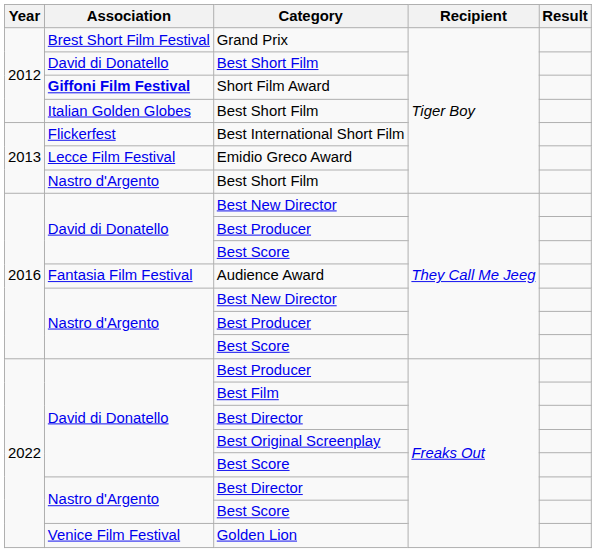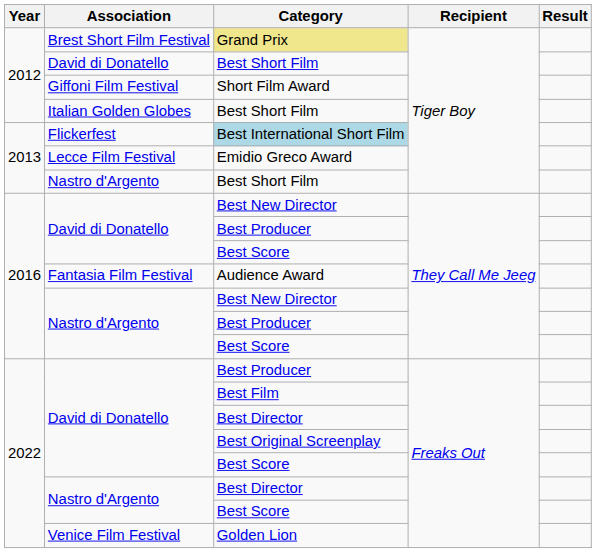(252, 39) no background -> (252, 39) khaki background
(119, 87) bold -> (113, 87) normal
(311, 134) no background -> (311, 134) lightblue background
